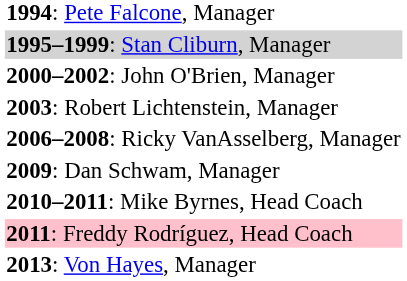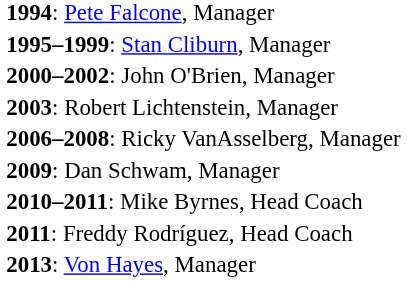(168, 44) lightgrey background -> (168, 44) no background
(179, 233) pink background -> (179, 233) no background
